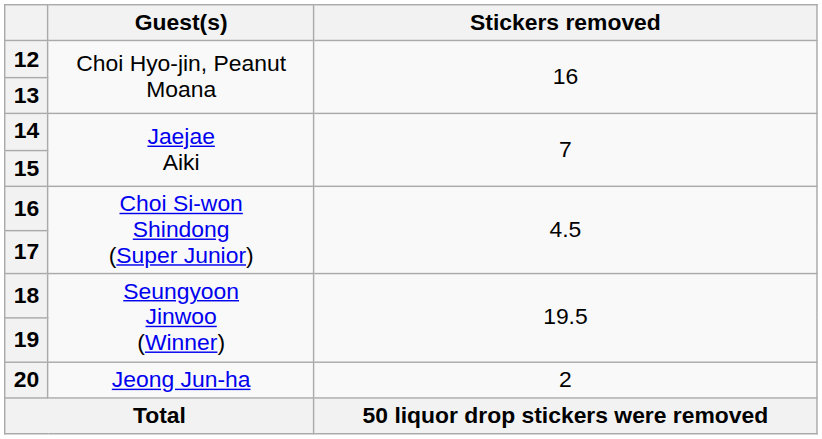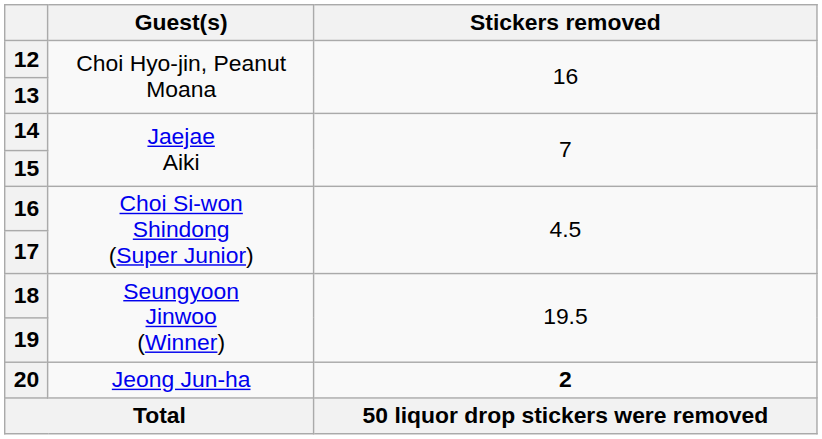(565, 379) normal -> (565, 379) bold
